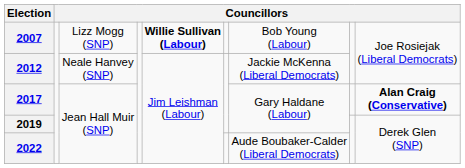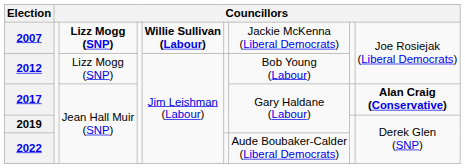(98, 37) normal -> (98, 37) bold
(289, 37) Bob Young (Labour) -> (289, 37) Jackie McKenna (Liberal Democrats)
(98, 68) Neale Hanvey (SNP) -> (98, 68) Lizz Mogg (SNP)
(289, 68) Jackie McKenna (Liberal Democrats) -> (289, 68) Bob Young (Labour)
